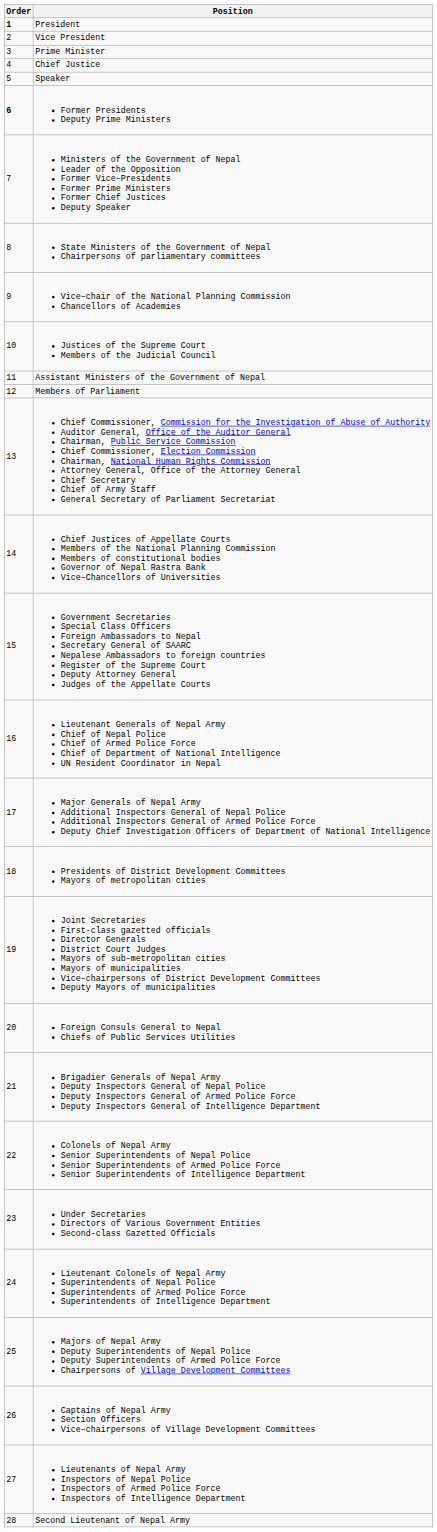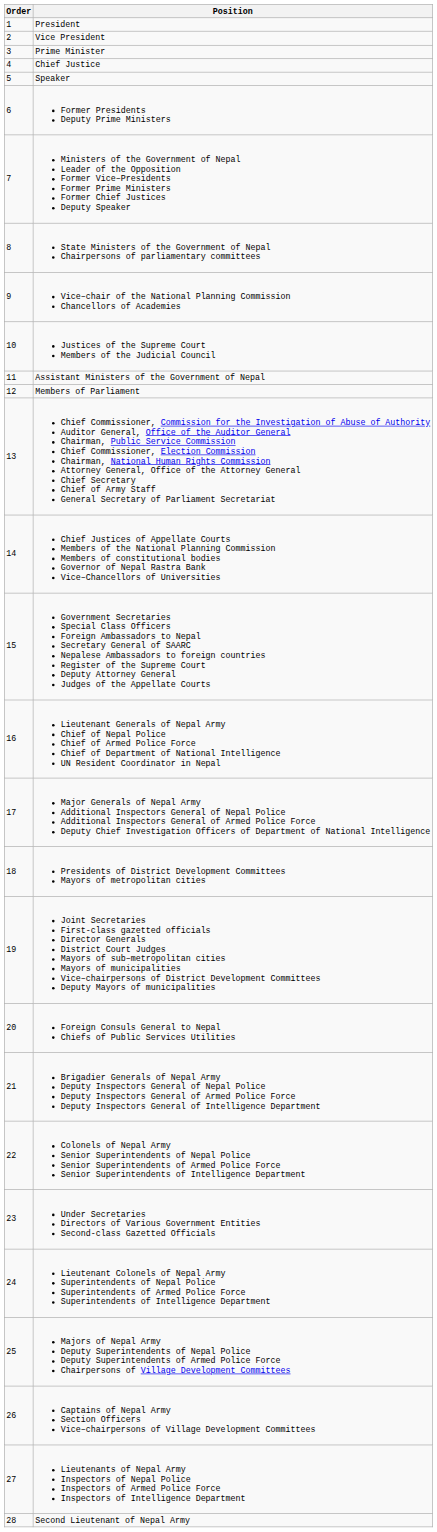(9, 25) bold -> (9, 25) normal
(9, 110) bold -> (9, 110) normal
